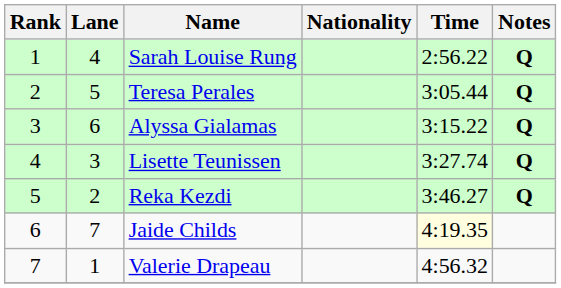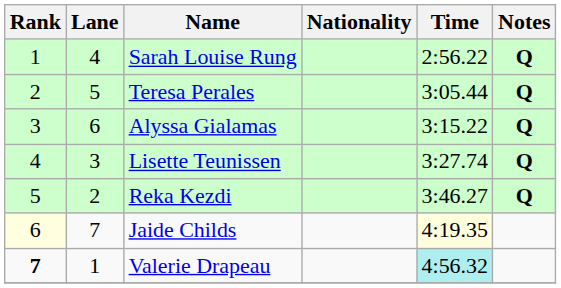(35, 230) no background -> (35, 230) lightyellow background
(35, 265) normal -> (35, 265) bold
(455, 265) no background -> (455, 265) paleturquoise background
